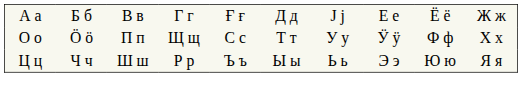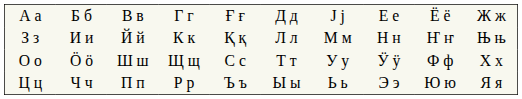+ row: (30, 38)
(133, 38) П п -> (133, 60) Ш ш
(133, 60) Ш ш -> (133, 83) П п
